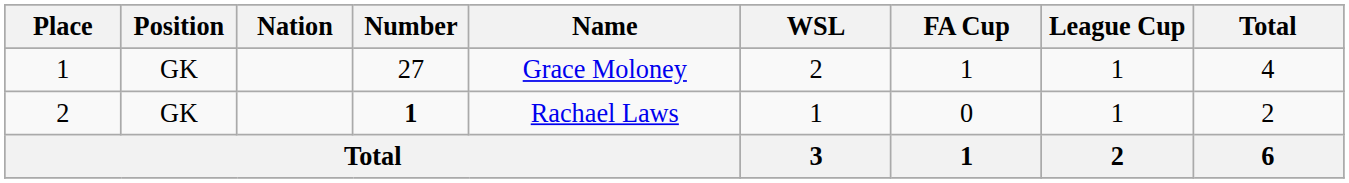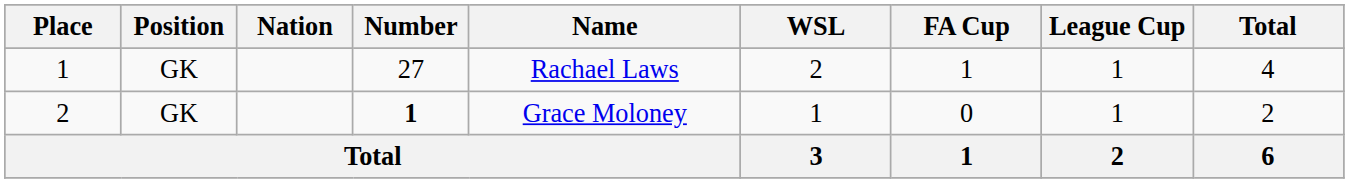(605, 69) Grace Moloney -> (605, 69) Rachael Laws
(605, 113) Rachael Laws -> (605, 113) Grace Moloney
